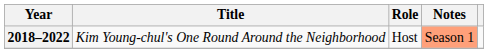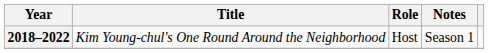(449, 37) lightsalmon background -> (449, 37) no background
